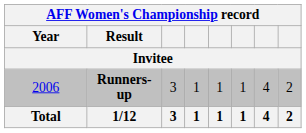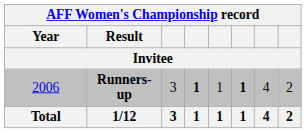(196, 87) normal -> (196, 87) bold
(243, 87) normal -> (243, 87) bold
